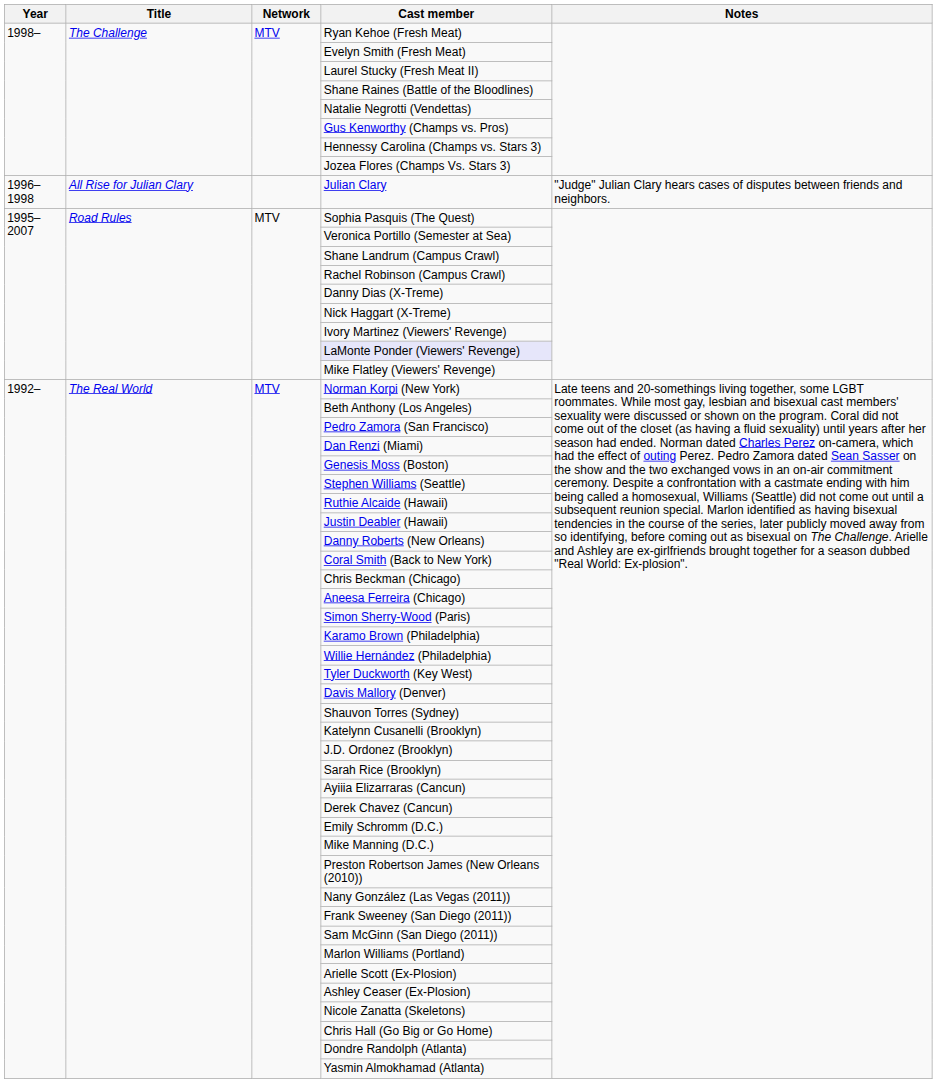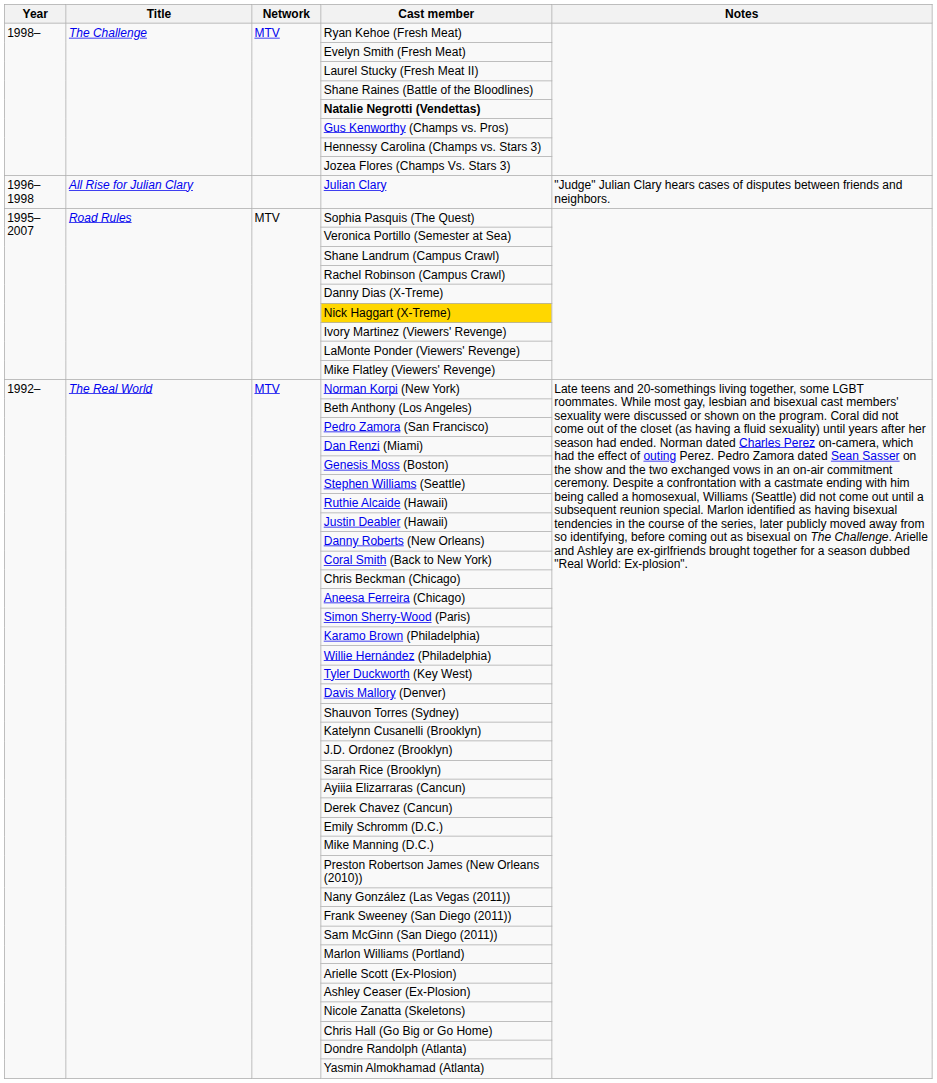(397, 109) normal -> (402, 109) bold
(387, 312) no background -> (387, 312) gold background
(422, 351) lavender background -> (422, 351) no background
